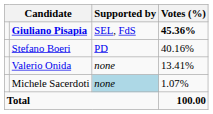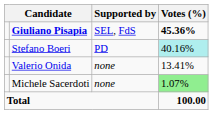(177, 48) no background -> (177, 48) paleturquoise background
(105, 83) lightblue background -> (105, 83) no background
(175, 83) no background -> (175, 83) lightgreen background
